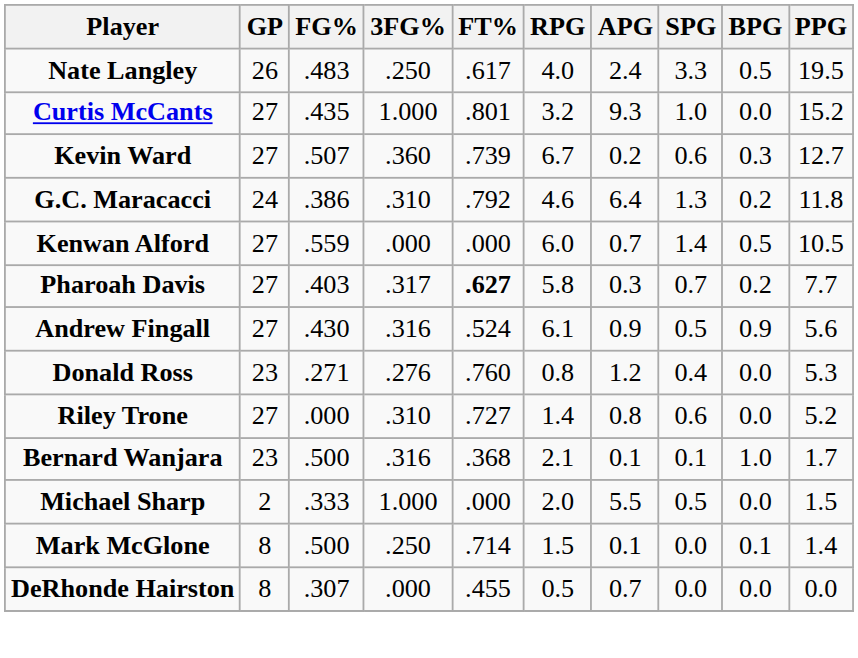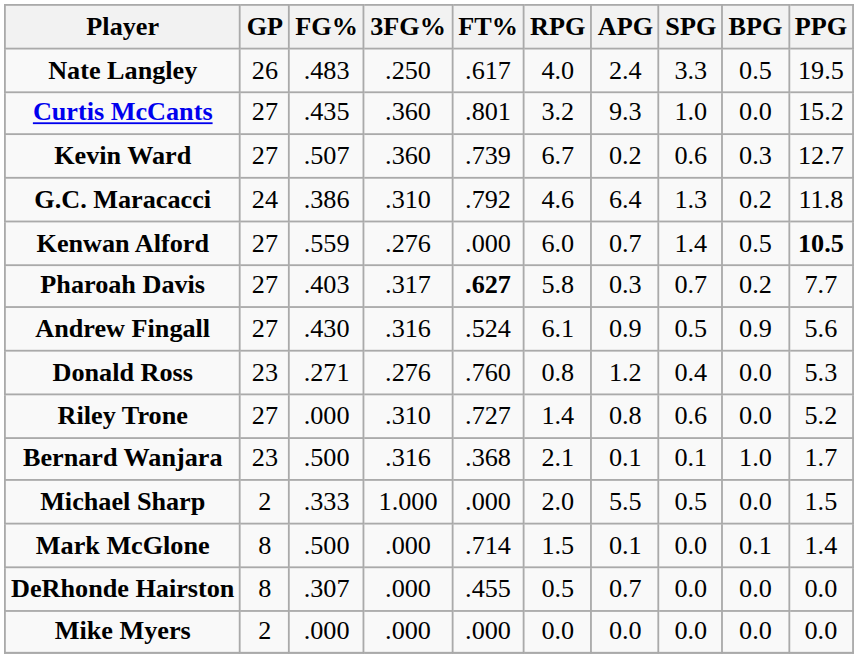(408, 112) 1.000 -> (408, 112) .360
(408, 242) .000 -> (408, 242) .276
(821, 242) normal -> (821, 242) bold
(408, 545) .250 -> (408, 545) .000
+ row: (123, 631)
